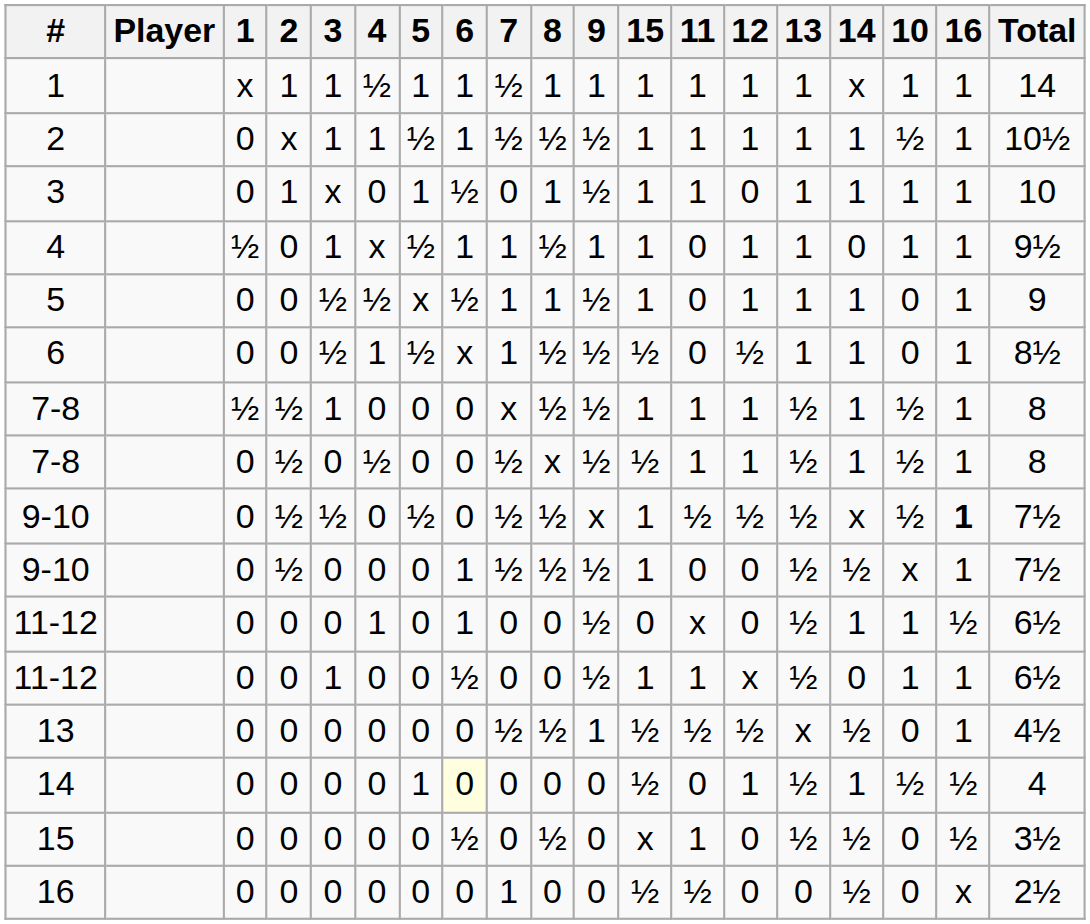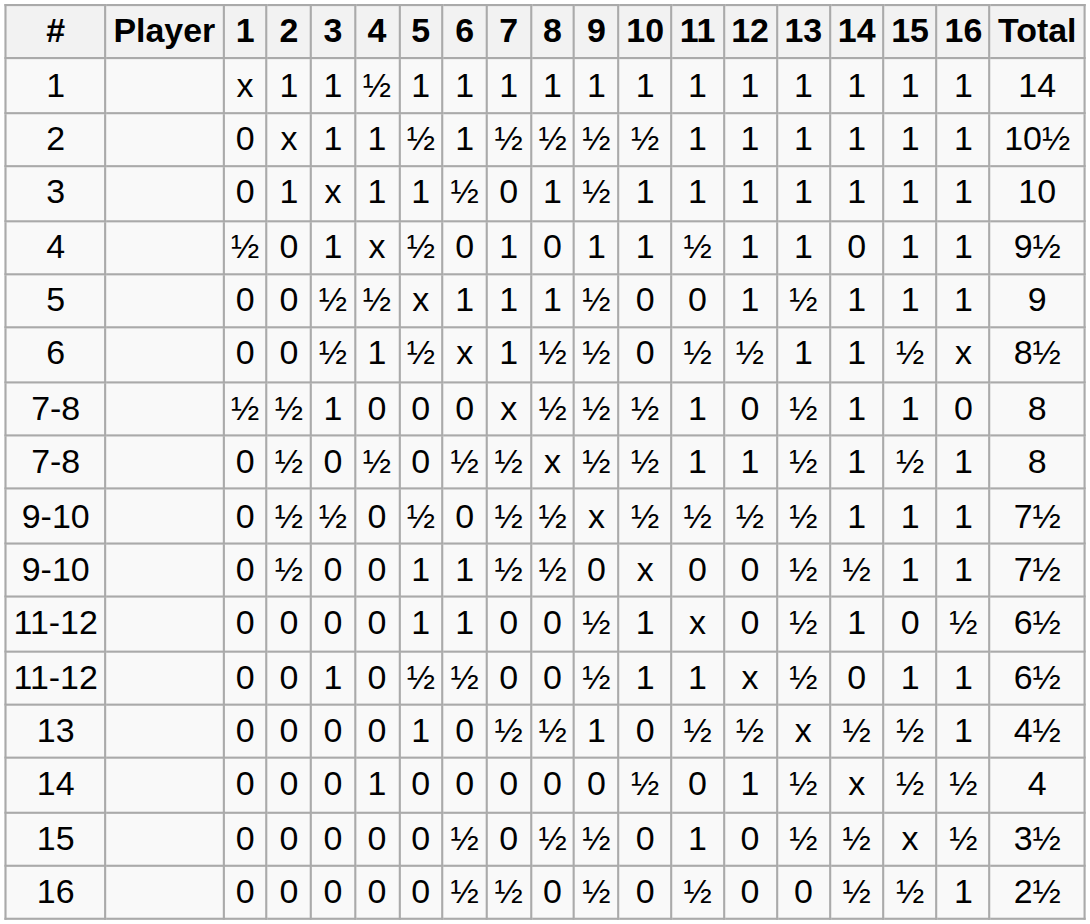columns swapped: (910, 31) <-> (645, 31)
(509, 85) ½ -> (509, 85) 1
(857, 85) x -> (857, 85) 1
(377, 192) 0 -> (377, 192) 1
(750, 192) 0 -> (750, 192) 1
(465, 246) 1 -> (465, 246) 0
(553, 246) ½ -> (553, 246) 0
(698, 246) 0 -> (698, 246) ½
(465, 300) ½ -> (465, 300) 1
(803, 300) 1 -> (803, 300) ½
(698, 354) 0 -> (698, 354) ½
(963, 354) 1 -> (963, 354) x
(750, 407) 1 -> (750, 407) 0
(963, 407) 1 -> (963, 407) 0
(465, 461) 0 -> (465, 461) ½
(857, 515) x -> (857, 515) 1
(963, 515) bold -> (963, 515) normal
(421, 569) 0 -> (421, 569) 1
(596, 569) ½ -> (596, 569) 0
(377, 623) 1 -> (377, 623) 0
(421, 623) 0 -> (421, 623) 1
(421, 676) 0 -> (421, 676) ½
(421, 730) 0 -> (421, 730) 1
(377, 784) 0 -> (377, 784) 1
(421, 784) 1 -> (421, 784) 0
(465, 784) lightyellow background -> (465, 784) no background
(857, 784) 1 -> (857, 784) x
(596, 838) 0 -> (596, 838) ½
(465, 892) 0 -> (465, 892) ½
(509, 892) 1 -> (509, 892) ½
(596, 892) 0 -> (596, 892) ½
(963, 892) x -> (963, 892) 1
